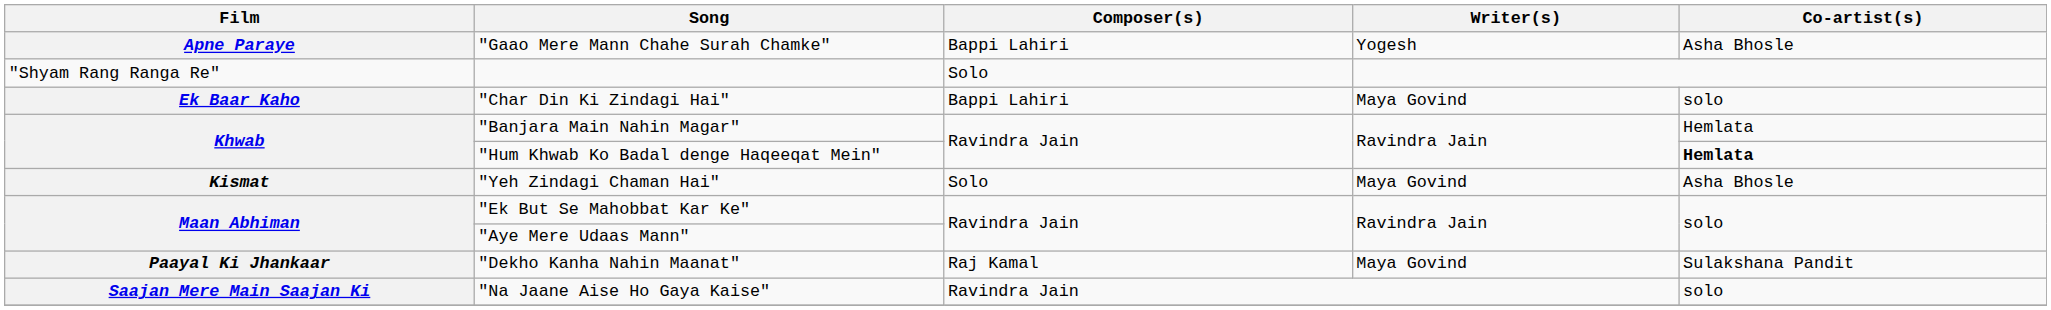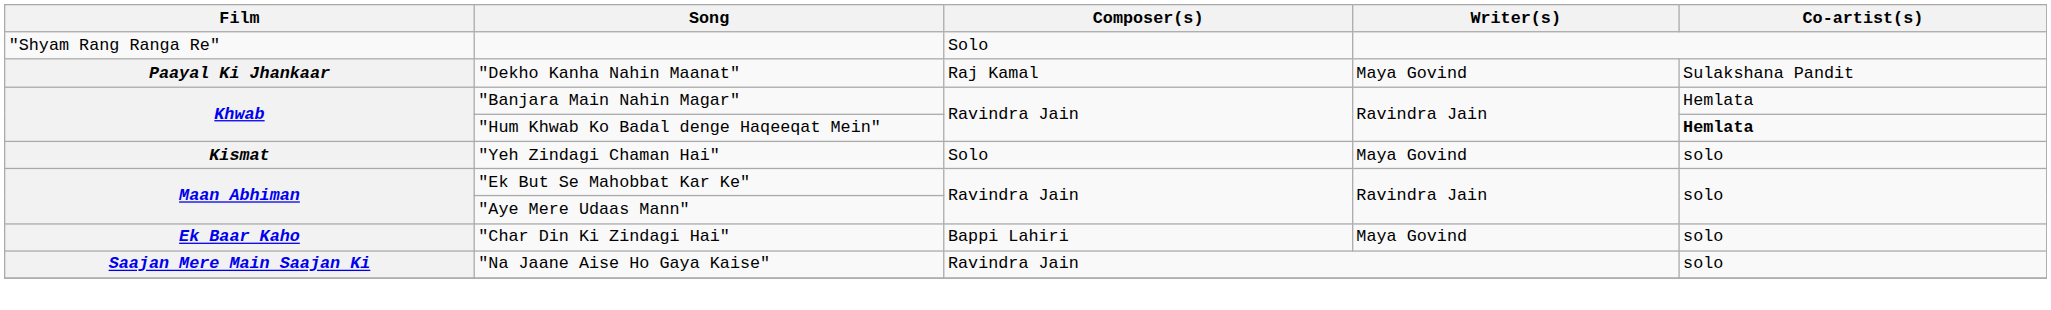- row: (239, 46)
rows swapped: (239, 100) <-> (239, 264)
(1738, 182) Asha Bhosle -> (1703, 155) solo
